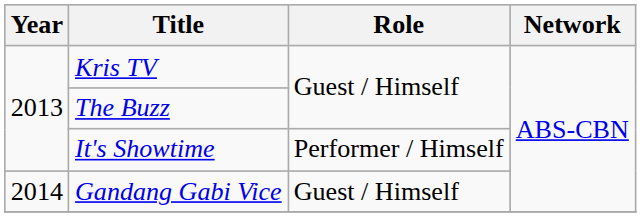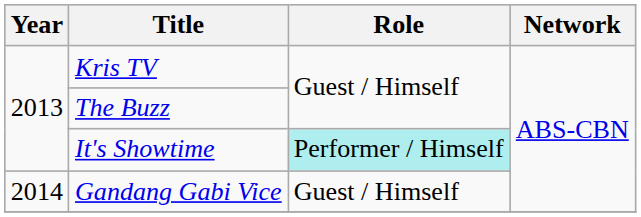(399, 149) no background -> (399, 149) paleturquoise background
